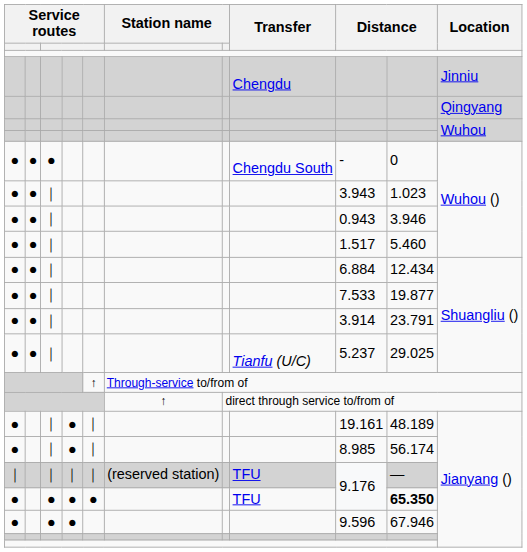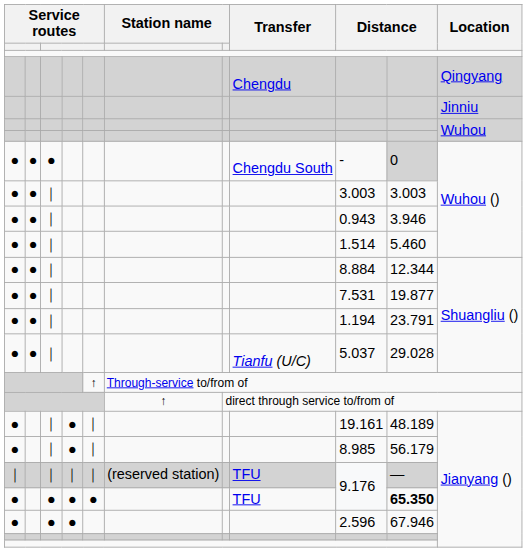(459, 76) Jinniu -> (471, 76) Qingyang
(471, 107) Qingyang -> (459, 107) Jinniu
(394, 161) no background -> (394, 161) lightgrey background
(357, 193) 3.943 -> (357, 193) 3.003
(408, 193) 1.023 -> (408, 193) 3.003
(357, 244) 1.517 -> (357, 244) 1.514
(357, 269) 6.884 -> (357, 269) 8.884
(412, 269) 12.434 -> (412, 269) 12.344
(357, 295) 7.533 -> (357, 295) 7.531
(357, 321) 3.914 -> (357, 321) 1.194
(357, 353) 5.237 -> (357, 353) 5.037
(412, 353) 29.025 -> (412, 353) 29.028
(412, 449) 56.174 -> (412, 449) 56.179
(357, 522) 9.596 -> (357, 522) 2.596
